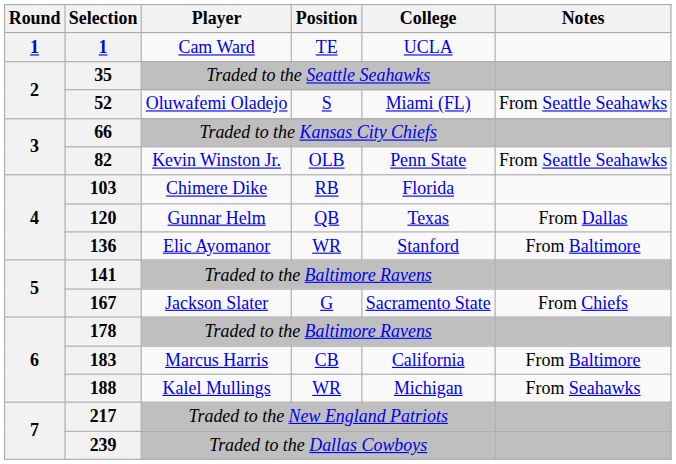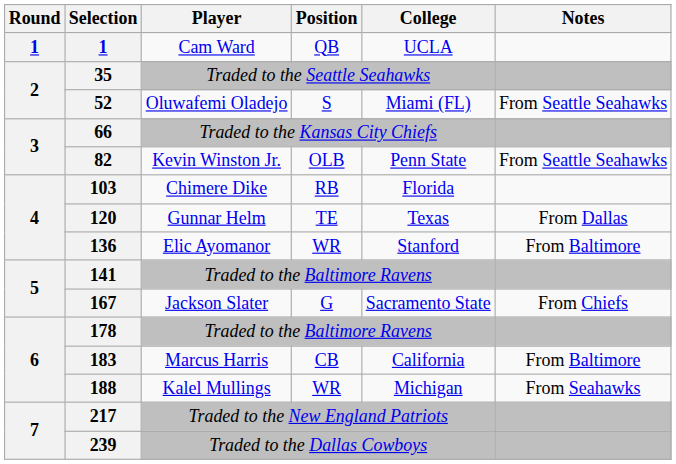(327, 47) TE -> (327, 47) QB
(327, 217) QB -> (327, 217) TE
